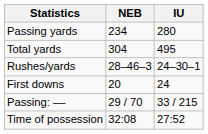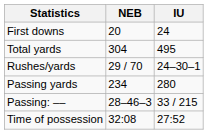rows swapped: (36, 84) <-> (42, 31)
(130, 66) 28–46–3 -> (125, 66) 29 / 70
(125, 102) 29 / 70 -> (130, 102) 28–46–3
